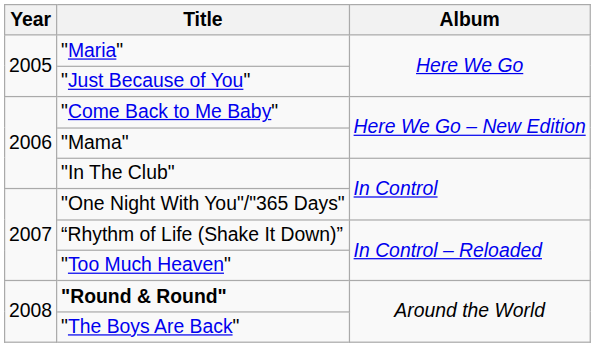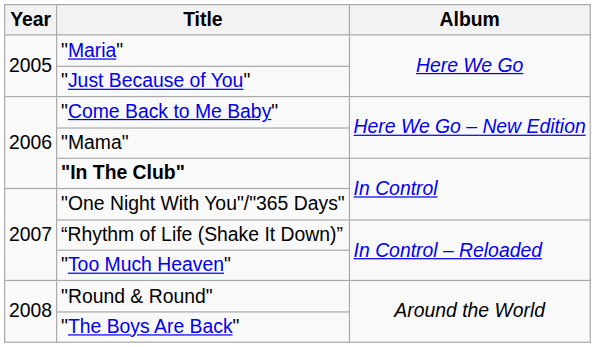(118, 173) normal -> (123, 173) bold
(144, 296) bold -> (137, 296) normal
